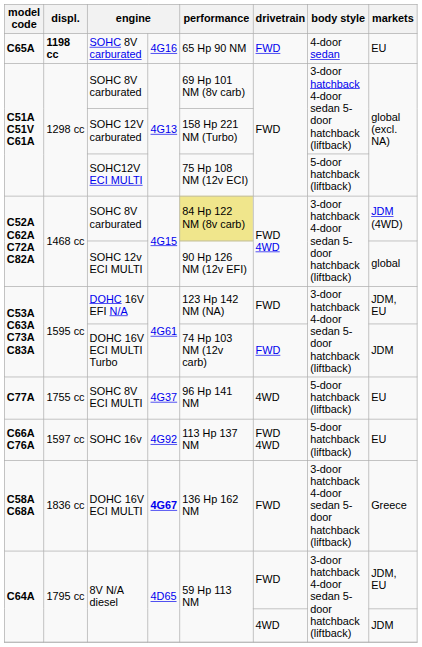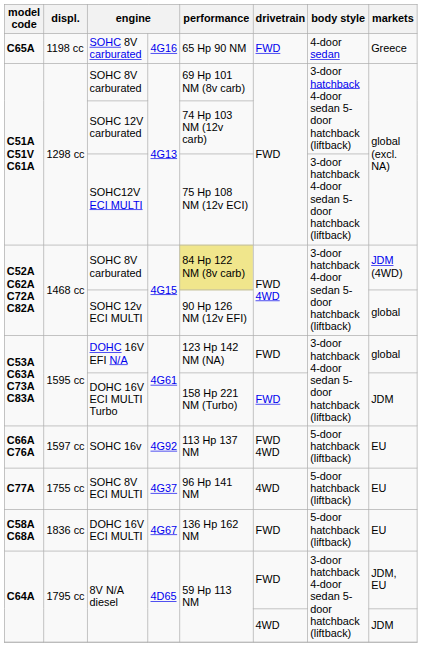(58, 48) bold -> (65, 48) normal
(379, 48) EU -> (389, 48) Greece
(210, 131) 158 Hp 221 NM (Turbo) -> (207, 127) 74 Hp 103 NM (12v carb)
(335, 175) 5-door hatchback (liftback) -> (335, 199) 3-door hatchback 4-door sedan 5-door hatchback (liftback)
(384, 305) JDM, EU -> (386, 354) global
(207, 350) 74 Hp 103 NM (12v carb) -> (210, 399) 158 Hp 221 NM (Turbo)
rows swapped: (21, 439) <-> (21, 398)
(164, 506) bold -> (164, 530) normal
(335, 506) 3-door hatchback 4-door sedan 5-door hatchback (liftback) -> (335, 530) 5-door hatchback (liftback)
(389, 506) Greece -> (379, 530) EU
